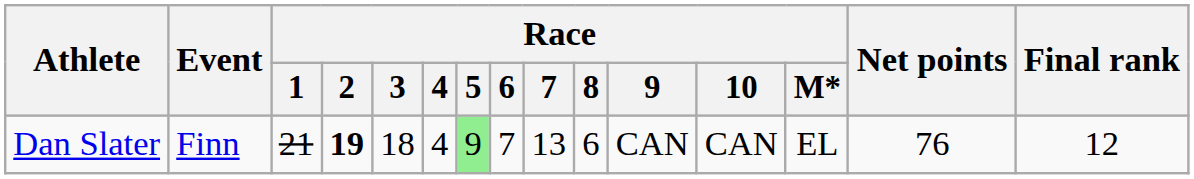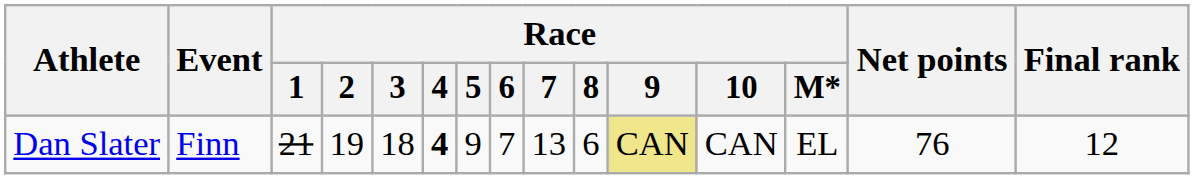(347, 144) bold -> (347, 144) normal
(440, 144) normal -> (440, 144) bold
(473, 144) lightgreen background -> (473, 144) no background
(652, 144) no background -> (652, 144) khaki background
